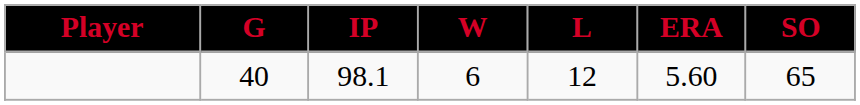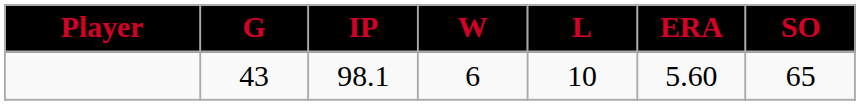(254, 75) 40 -> (254, 75) 43
(582, 75) 12 -> (582, 75) 10
